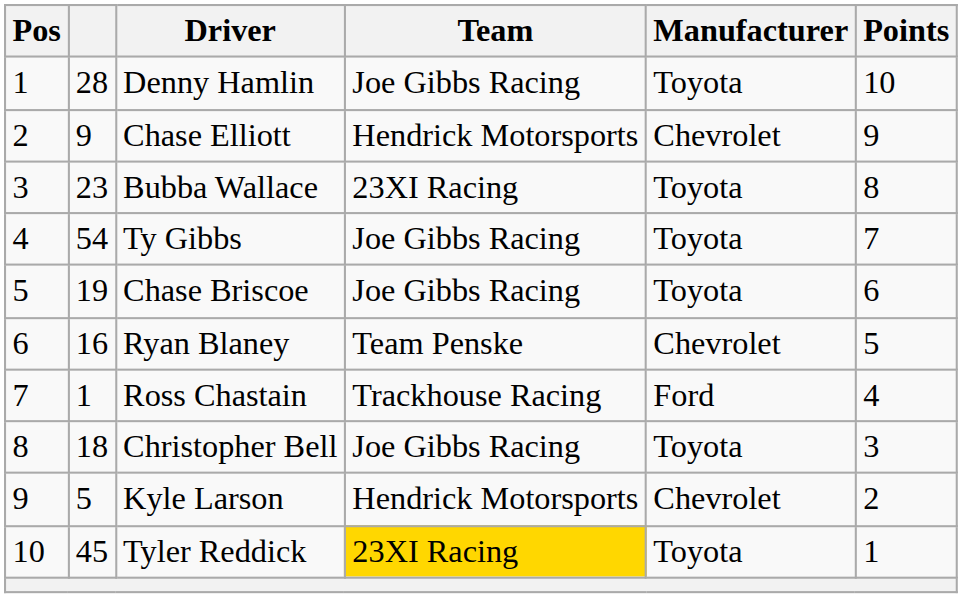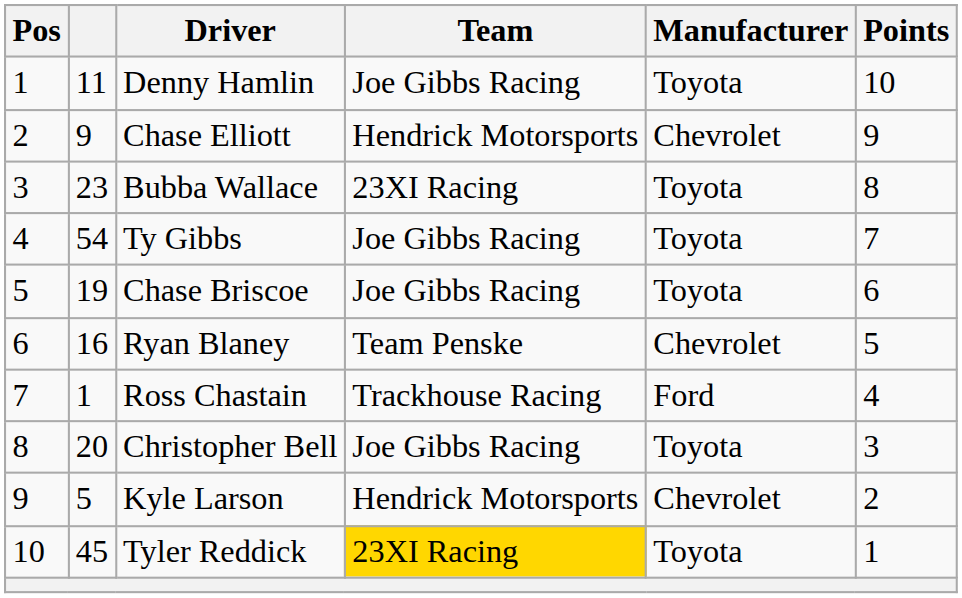(92, 82) 28 -> (91, 82) 11
(92, 446) 18 -> (92, 446) 20
